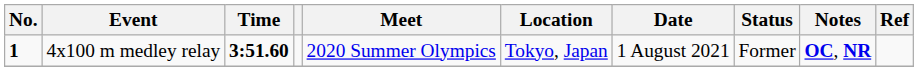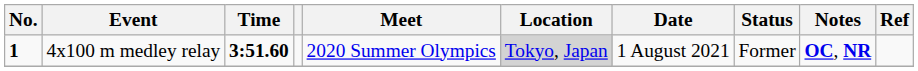(556, 50) no background -> (556, 50) lightgrey background
